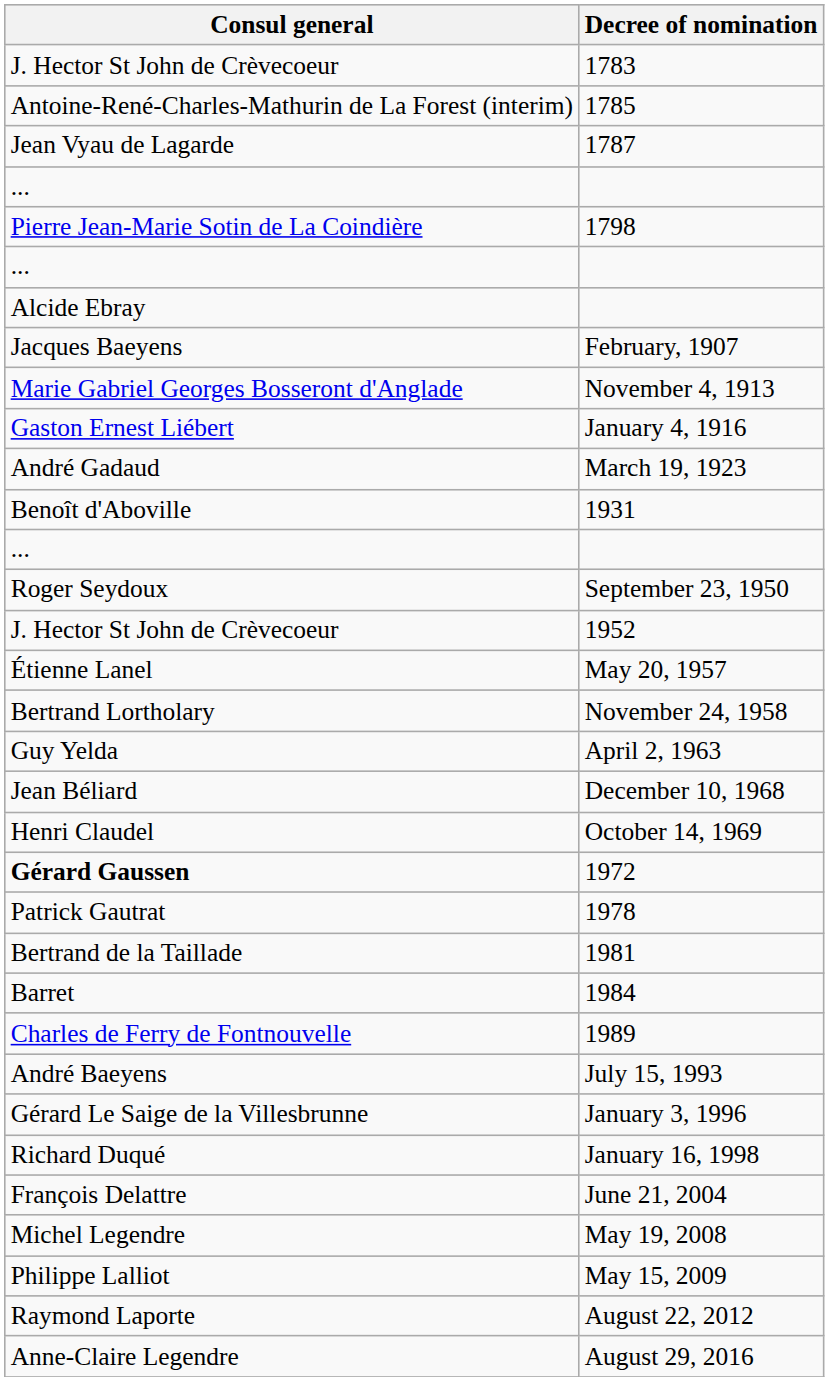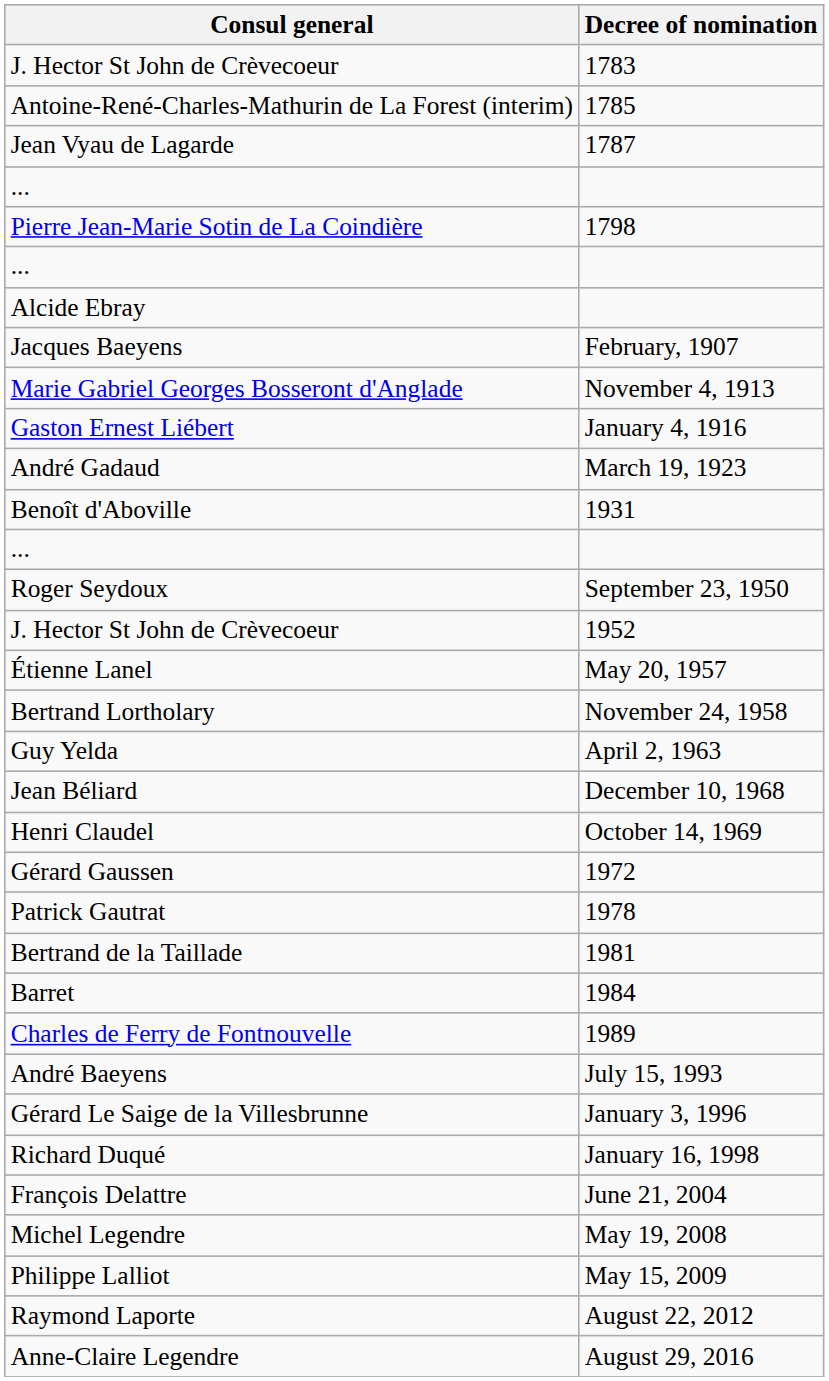(100, 871) bold -> (92, 871) normal
